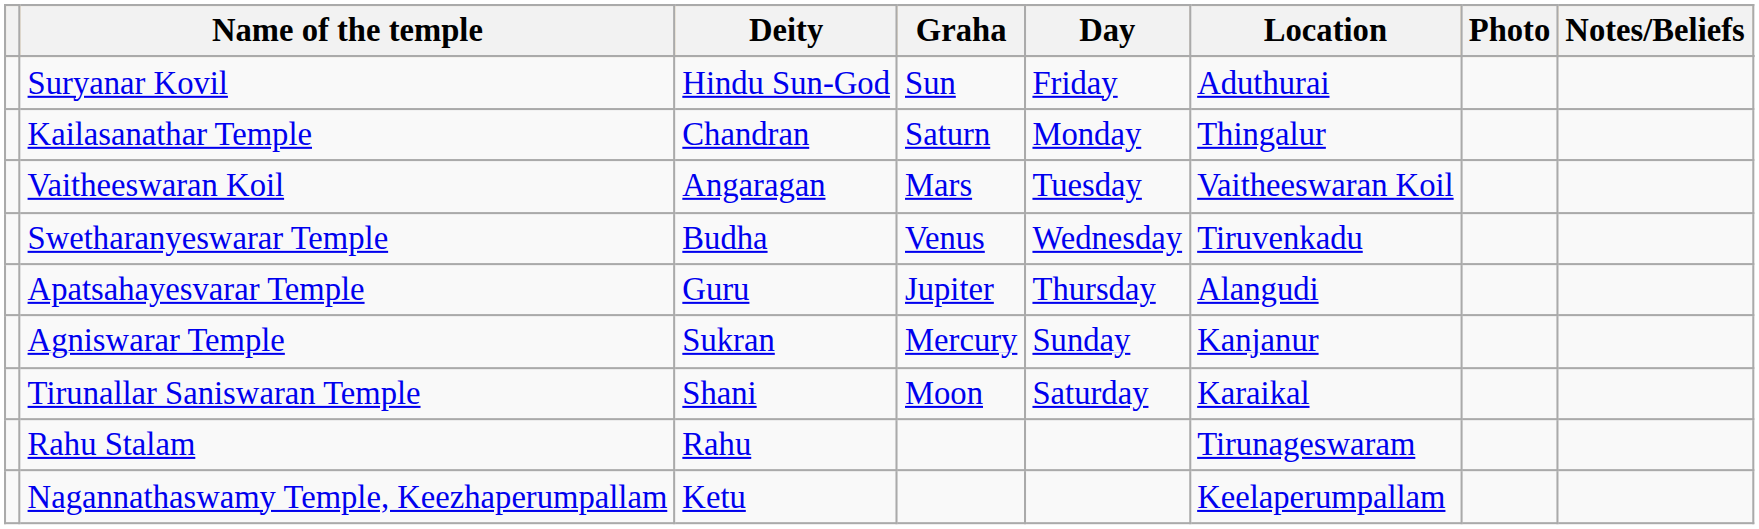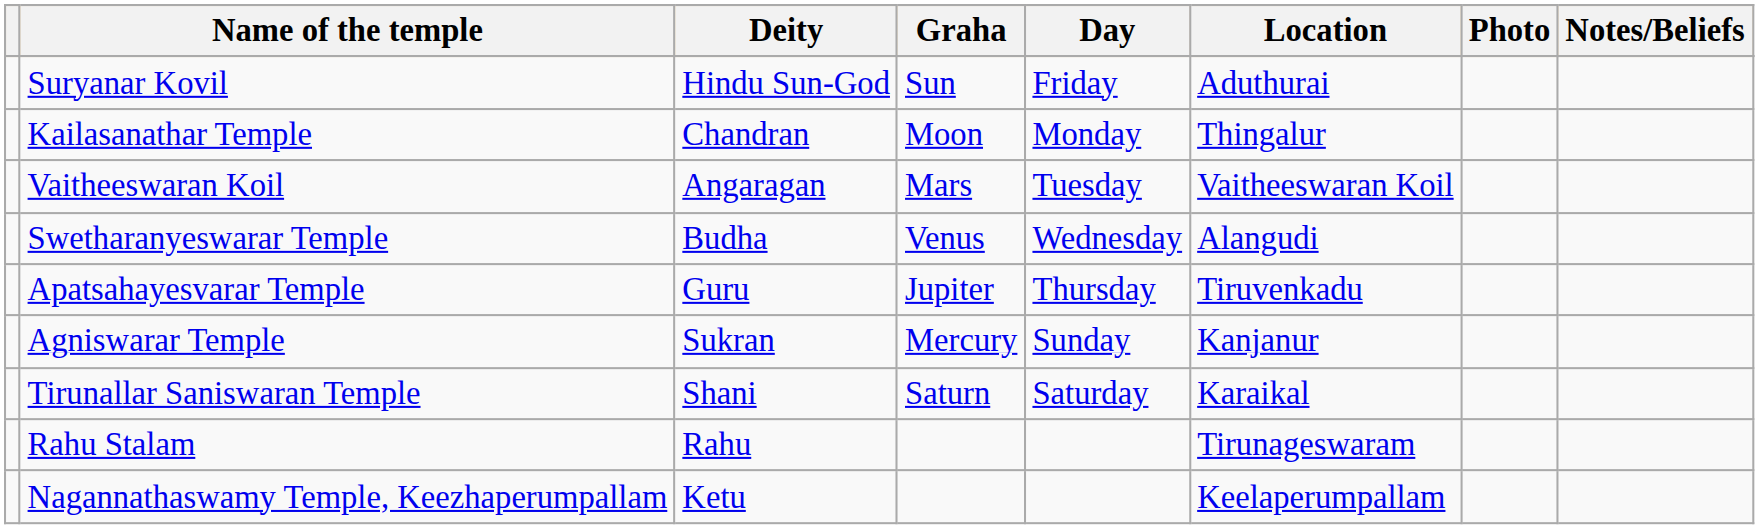(948, 133) Saturn -> (944, 133) Moon
(1280, 237) Tiruvenkadu -> (1258, 237) Alangudi
(1258, 289) Alangudi -> (1280, 289) Tiruvenkadu
(944, 392) Moon -> (948, 392) Saturn
